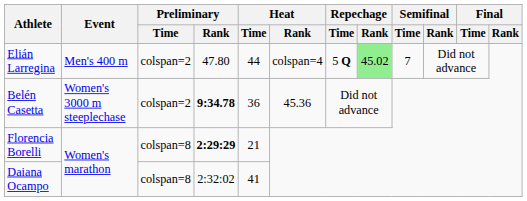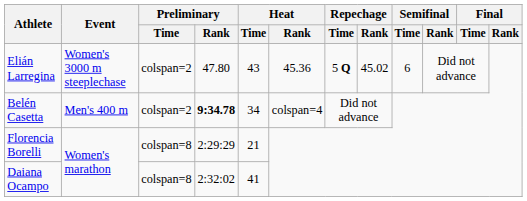(96, 61) Men's 400 m -> (95, 68) Women's 3000 m steeplechase
(254, 61) 44 -> (253, 68) 43
(297, 61) colspan=4 -> (297, 68) 45.36
(375, 61) lightgreen background -> (375, 68) no background
(408, 61) 7 -> (407, 68) 6
(95, 103) Women's 3000 m steeplechase -> (96, 110) Men's 400 m
(254, 103) 36 -> (253, 110) 34
(297, 103) 45.36 -> (297, 110) colspan=4
(216, 145) bold -> (216, 145) normal
